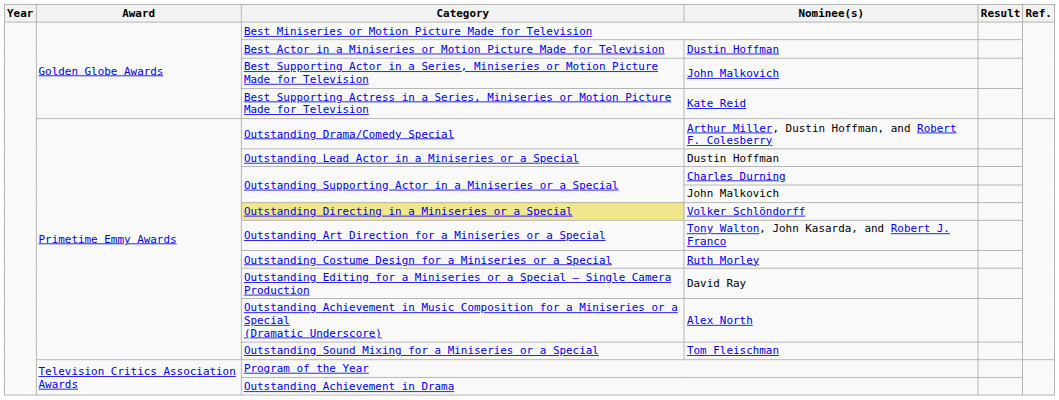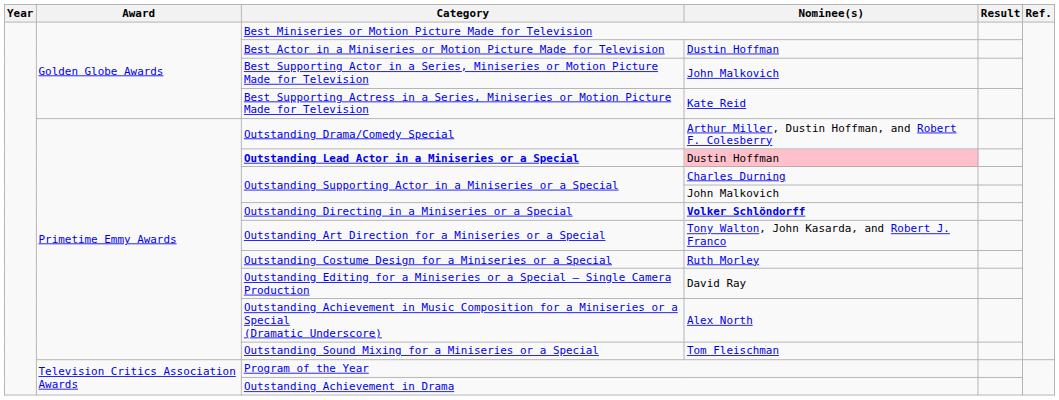(412, 158) normal -> (412, 158) bold
(733, 158) no background -> (733, 158) pink background
(408, 211) khaki background -> (408, 211) no background
(746, 211) normal -> (746, 211) bold
